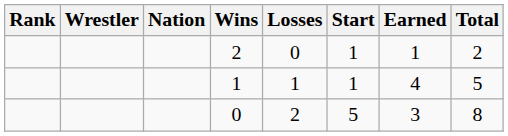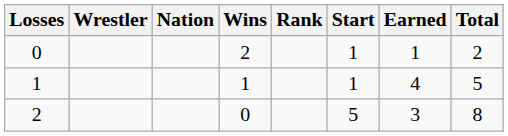columns swapped: (32, 20) <-> (295, 20)
